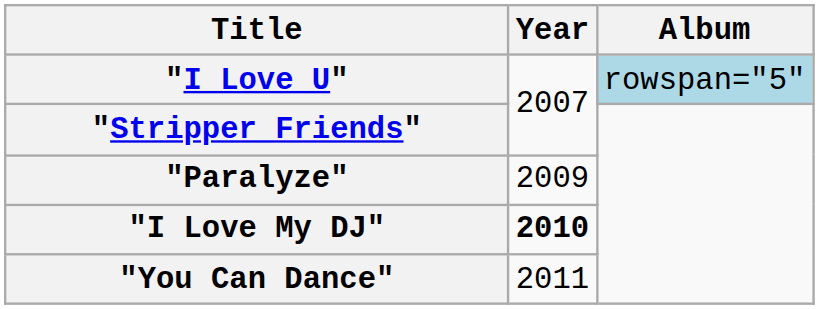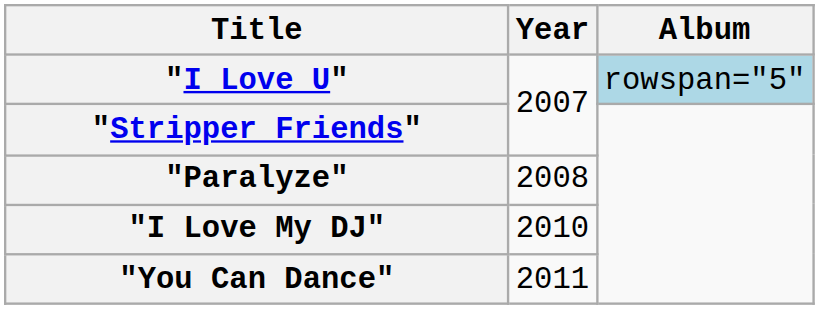(552, 179) 2009 -> (552, 179) 2008
(552, 229) bold -> (552, 229) normal
